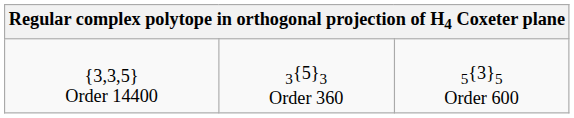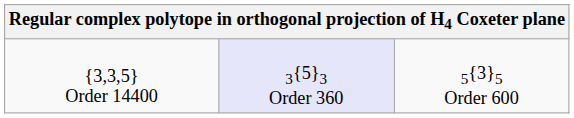(306, 85) no background -> (306, 85) lavender background
